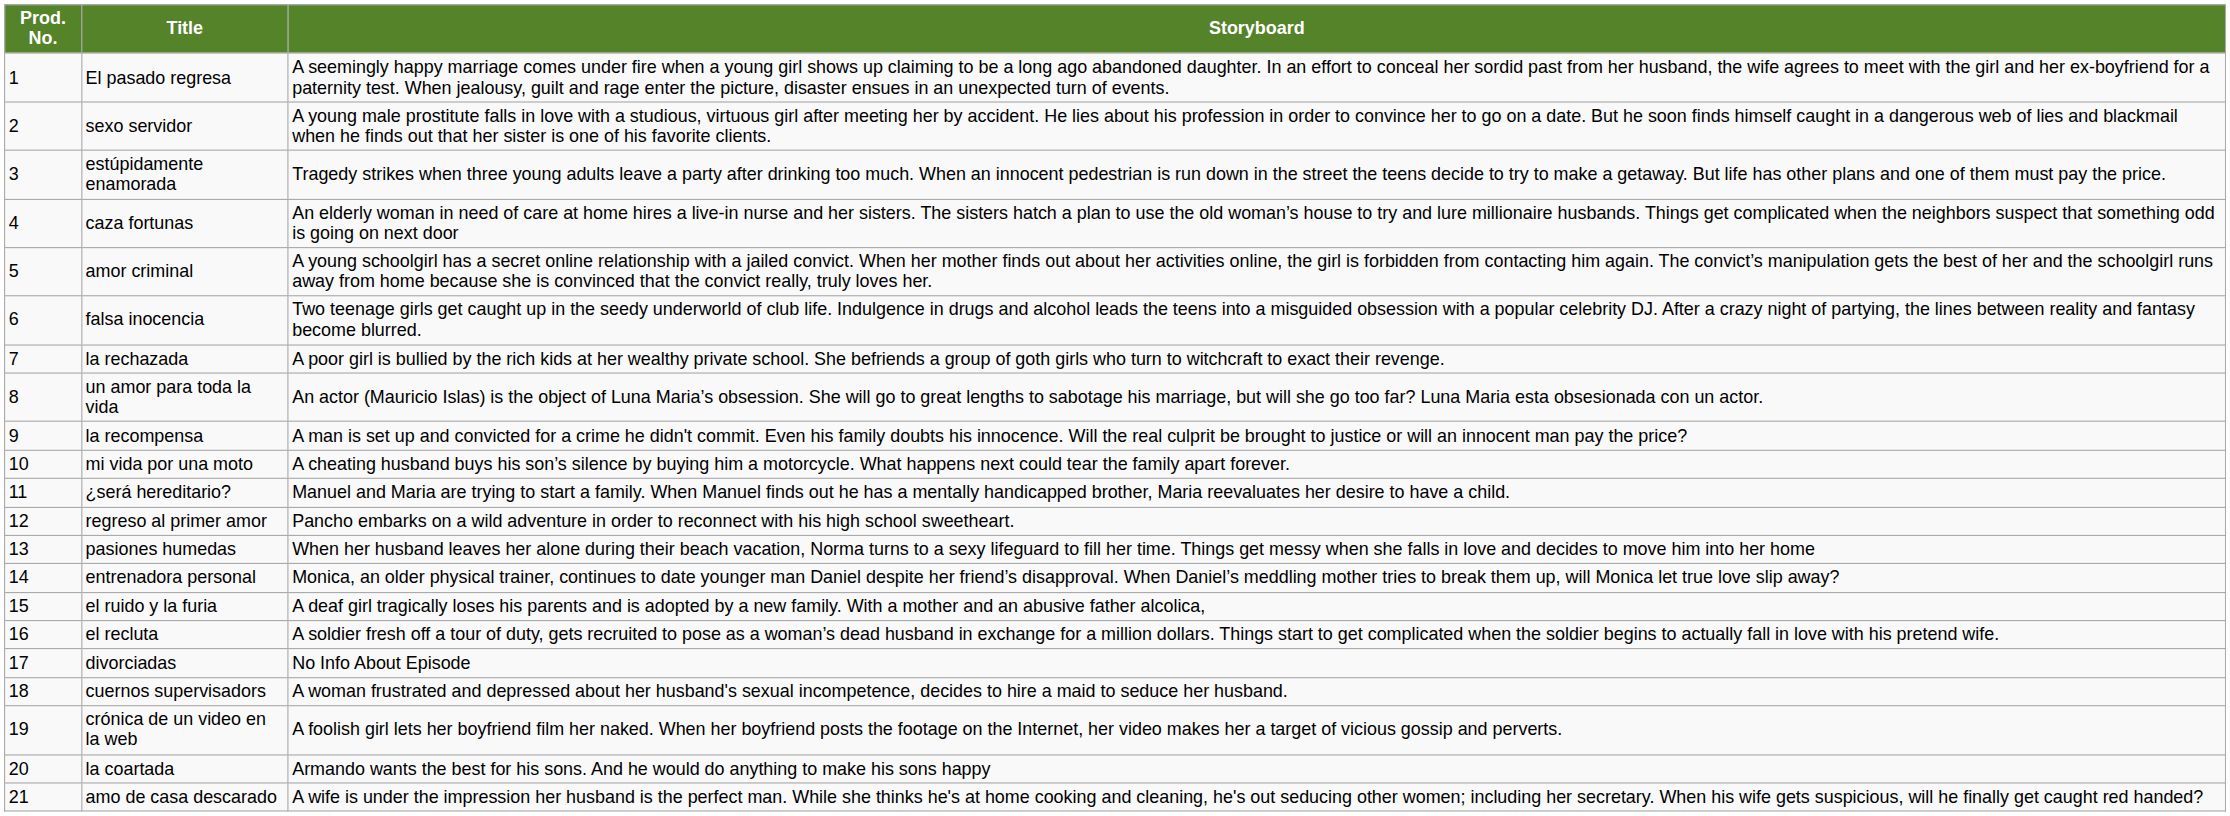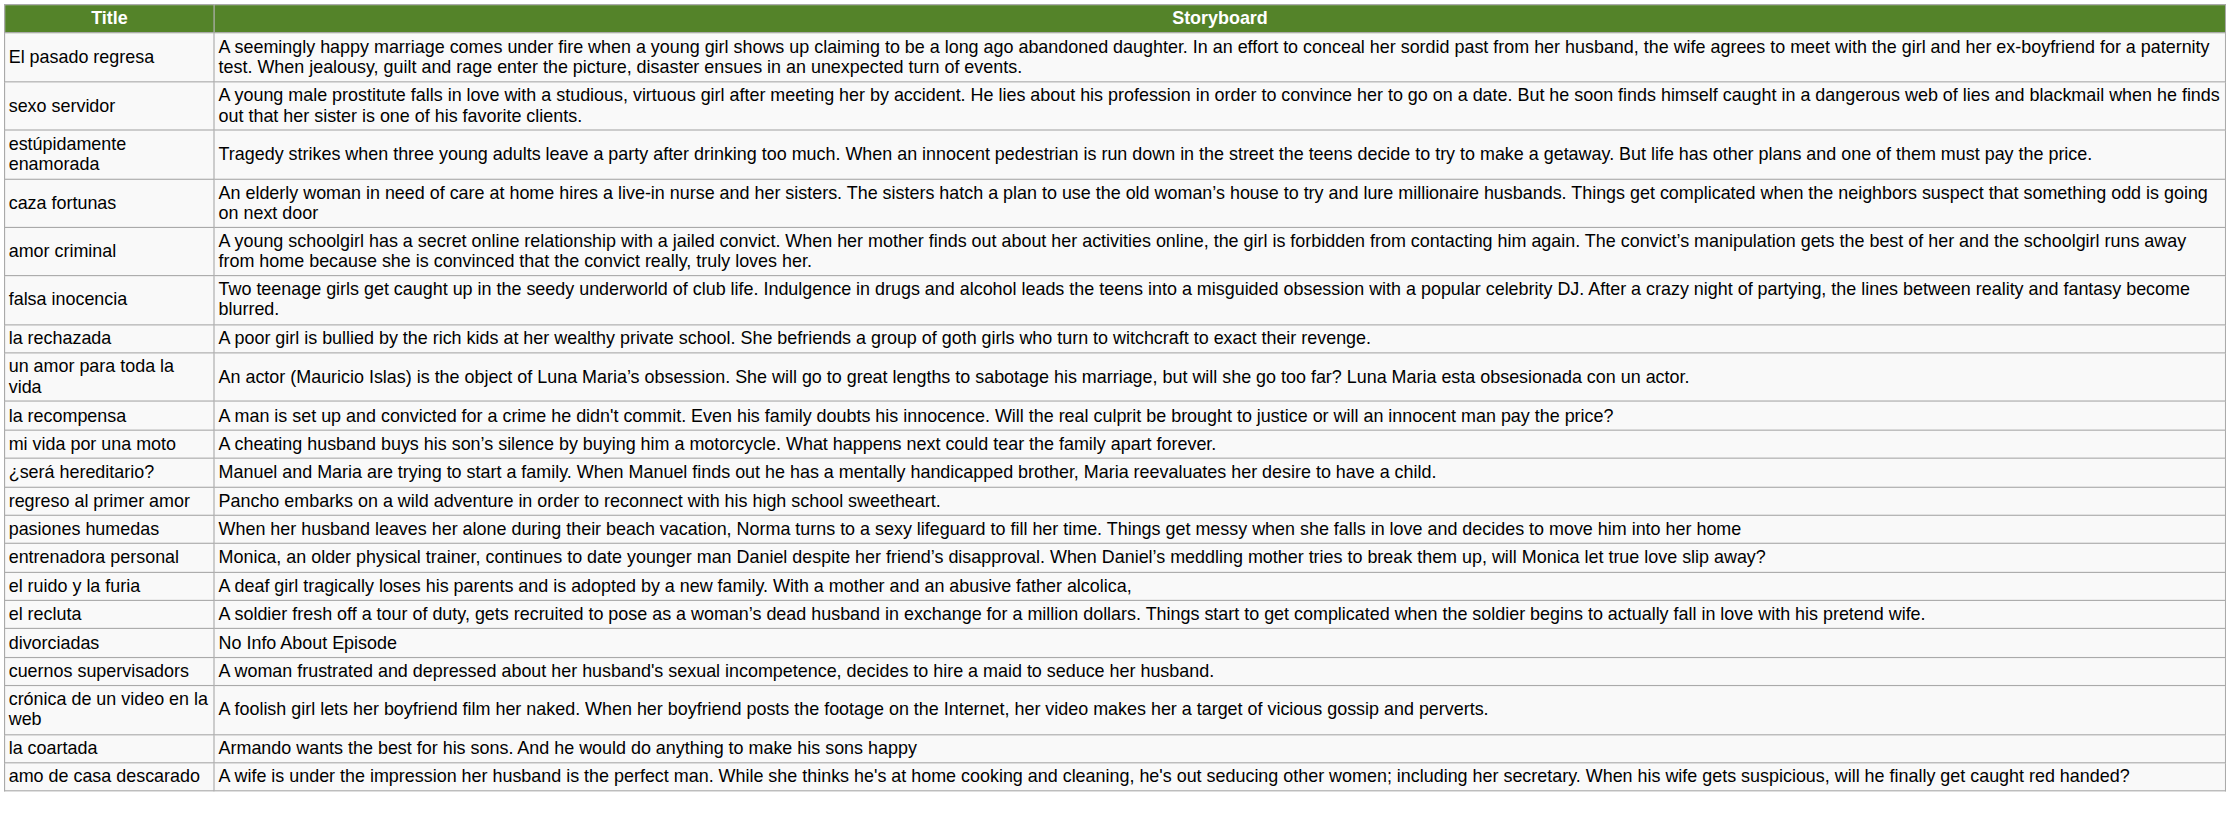- column: (43, 28)
